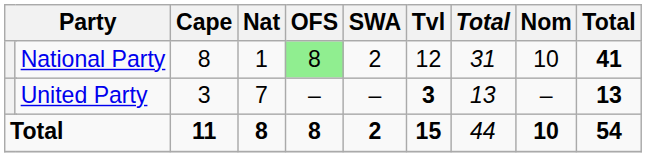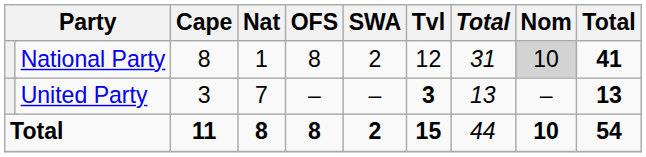(314, 59) lightgreen background -> (314, 59) no background
(546, 59) no background -> (546, 59) lightgrey background
